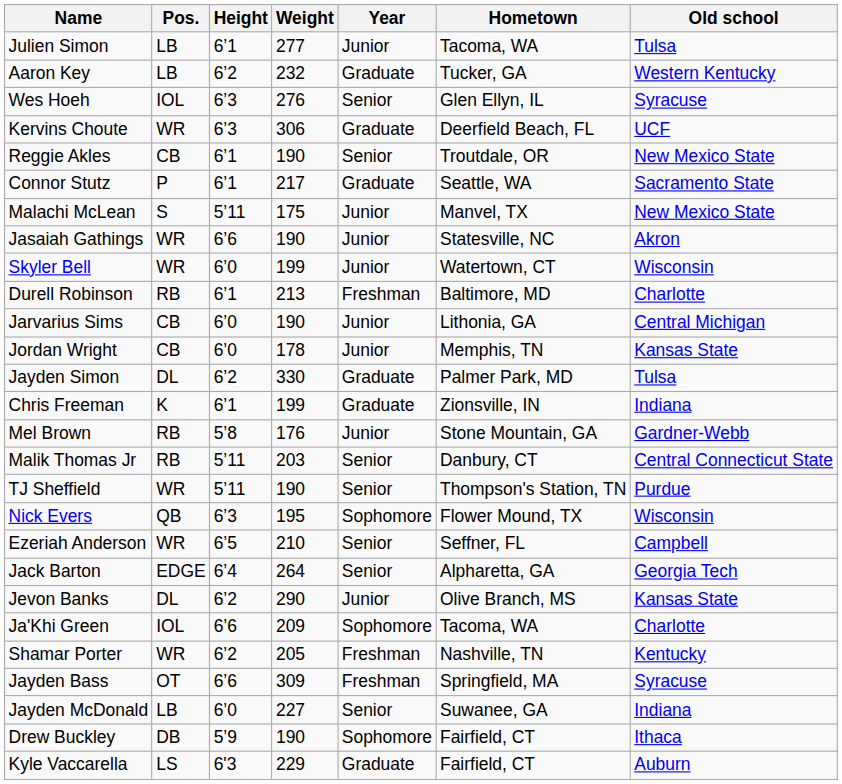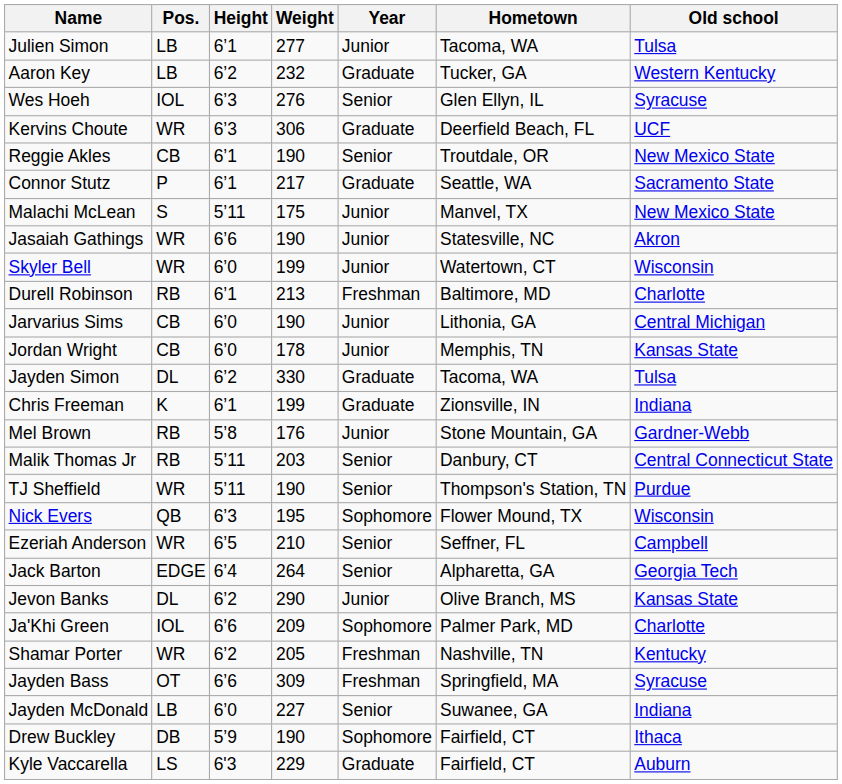(506, 377) Palmer Park, MD -> (489, 377) Tacoma, WA
(489, 626) Tacoma, WA -> (506, 626) Palmer Park, MD
